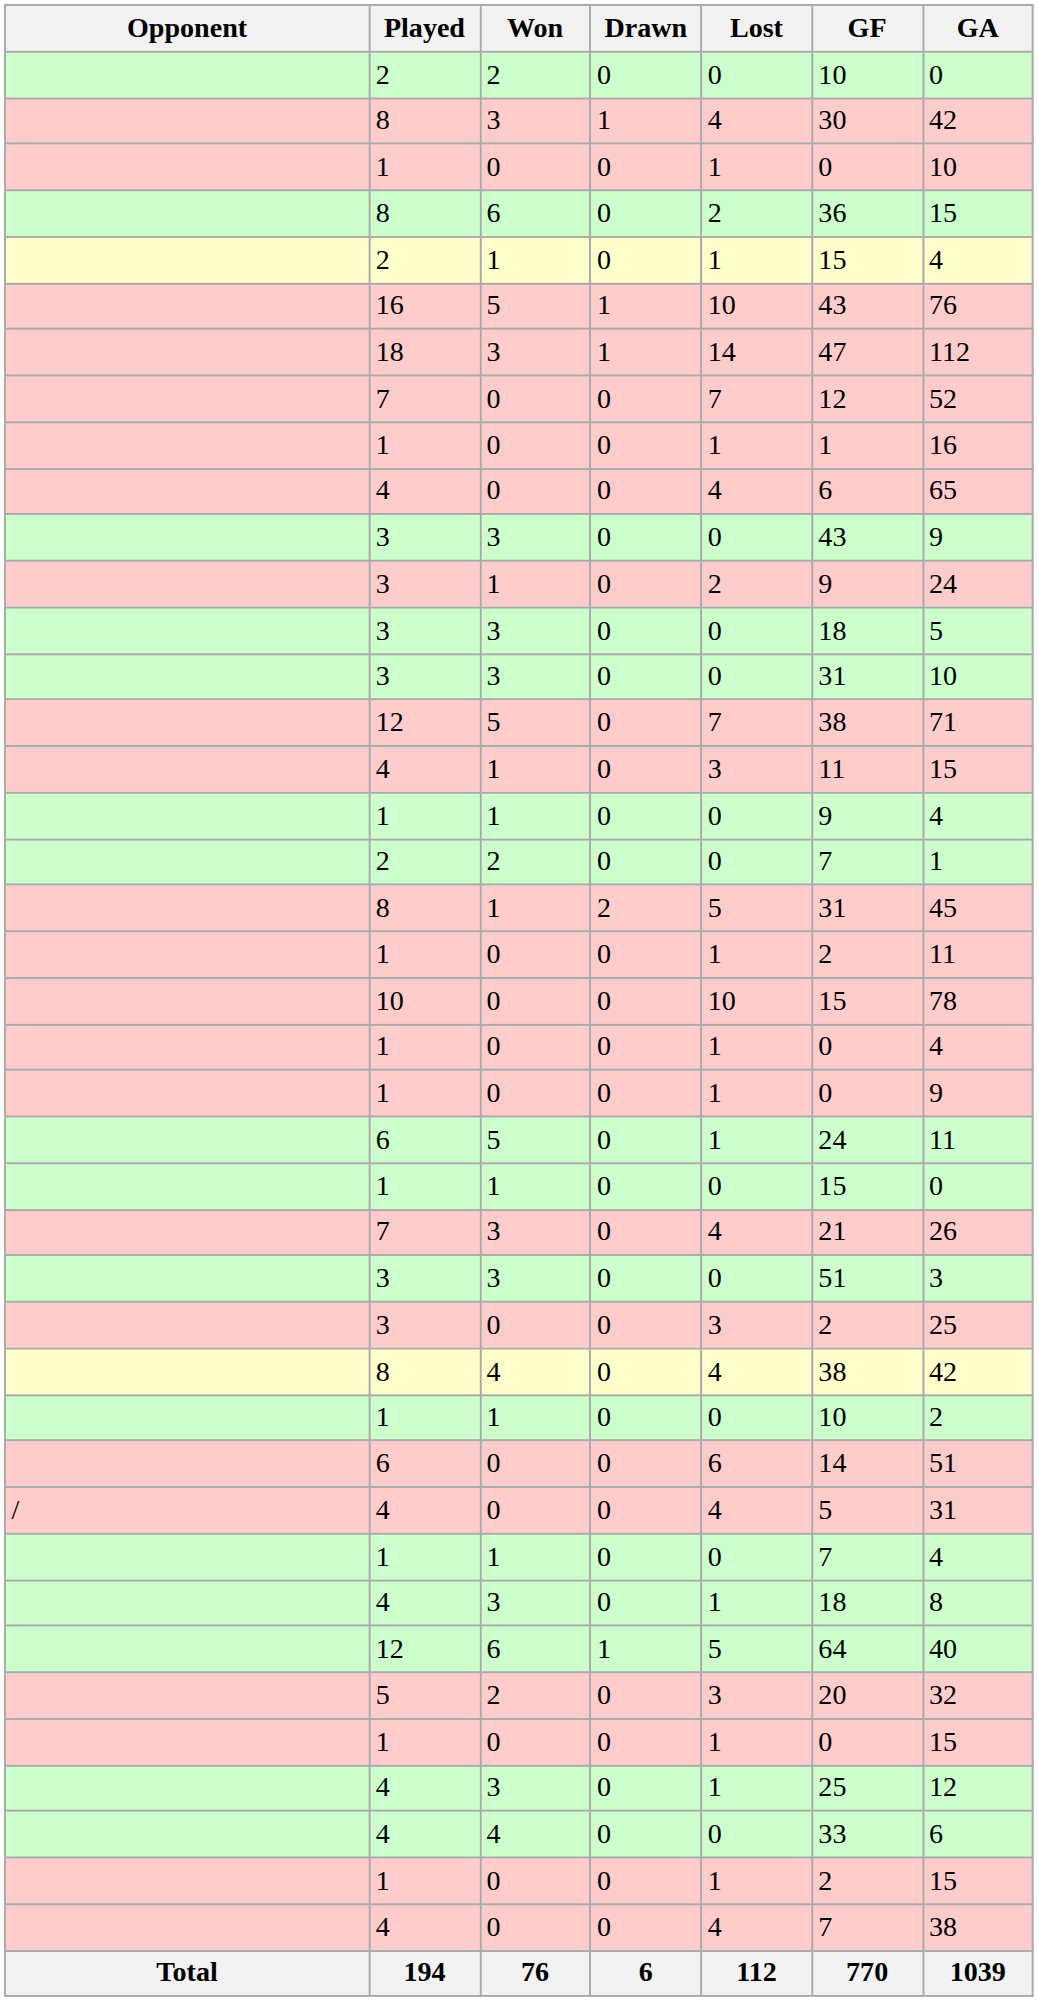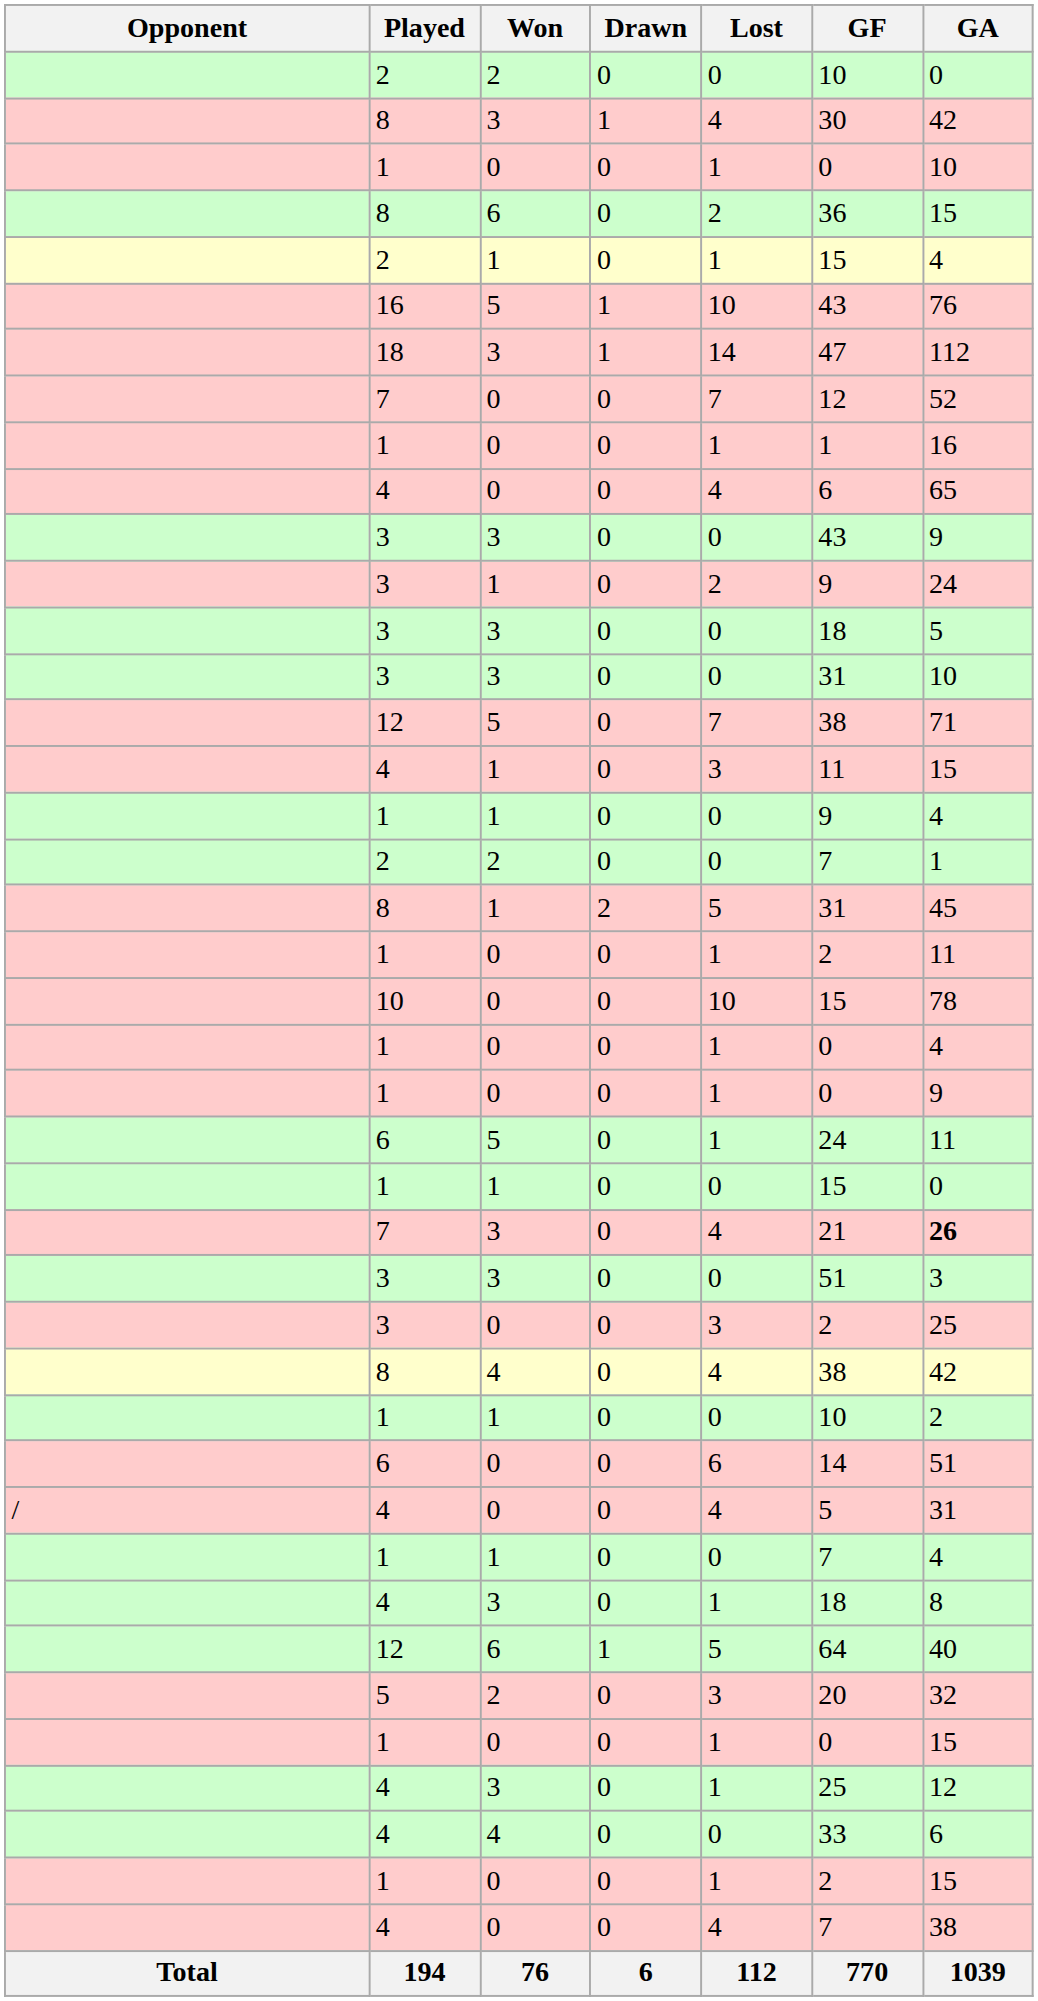(943, 1232) normal -> (943, 1232) bold
